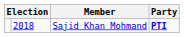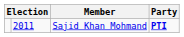(23, 26) 2018 -> (23, 26) 2011
